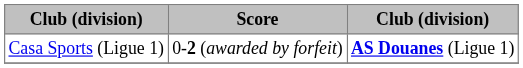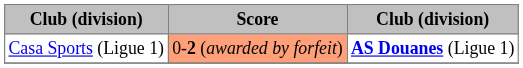(257, 48) no background -> (257, 48) lightsalmon background
